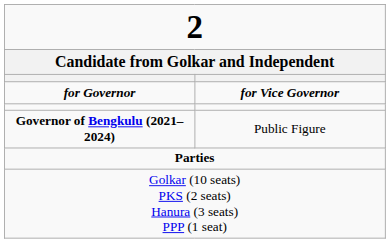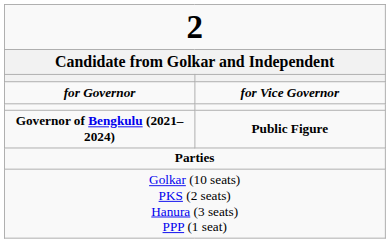(290, 129) normal -> (290, 129) bold
